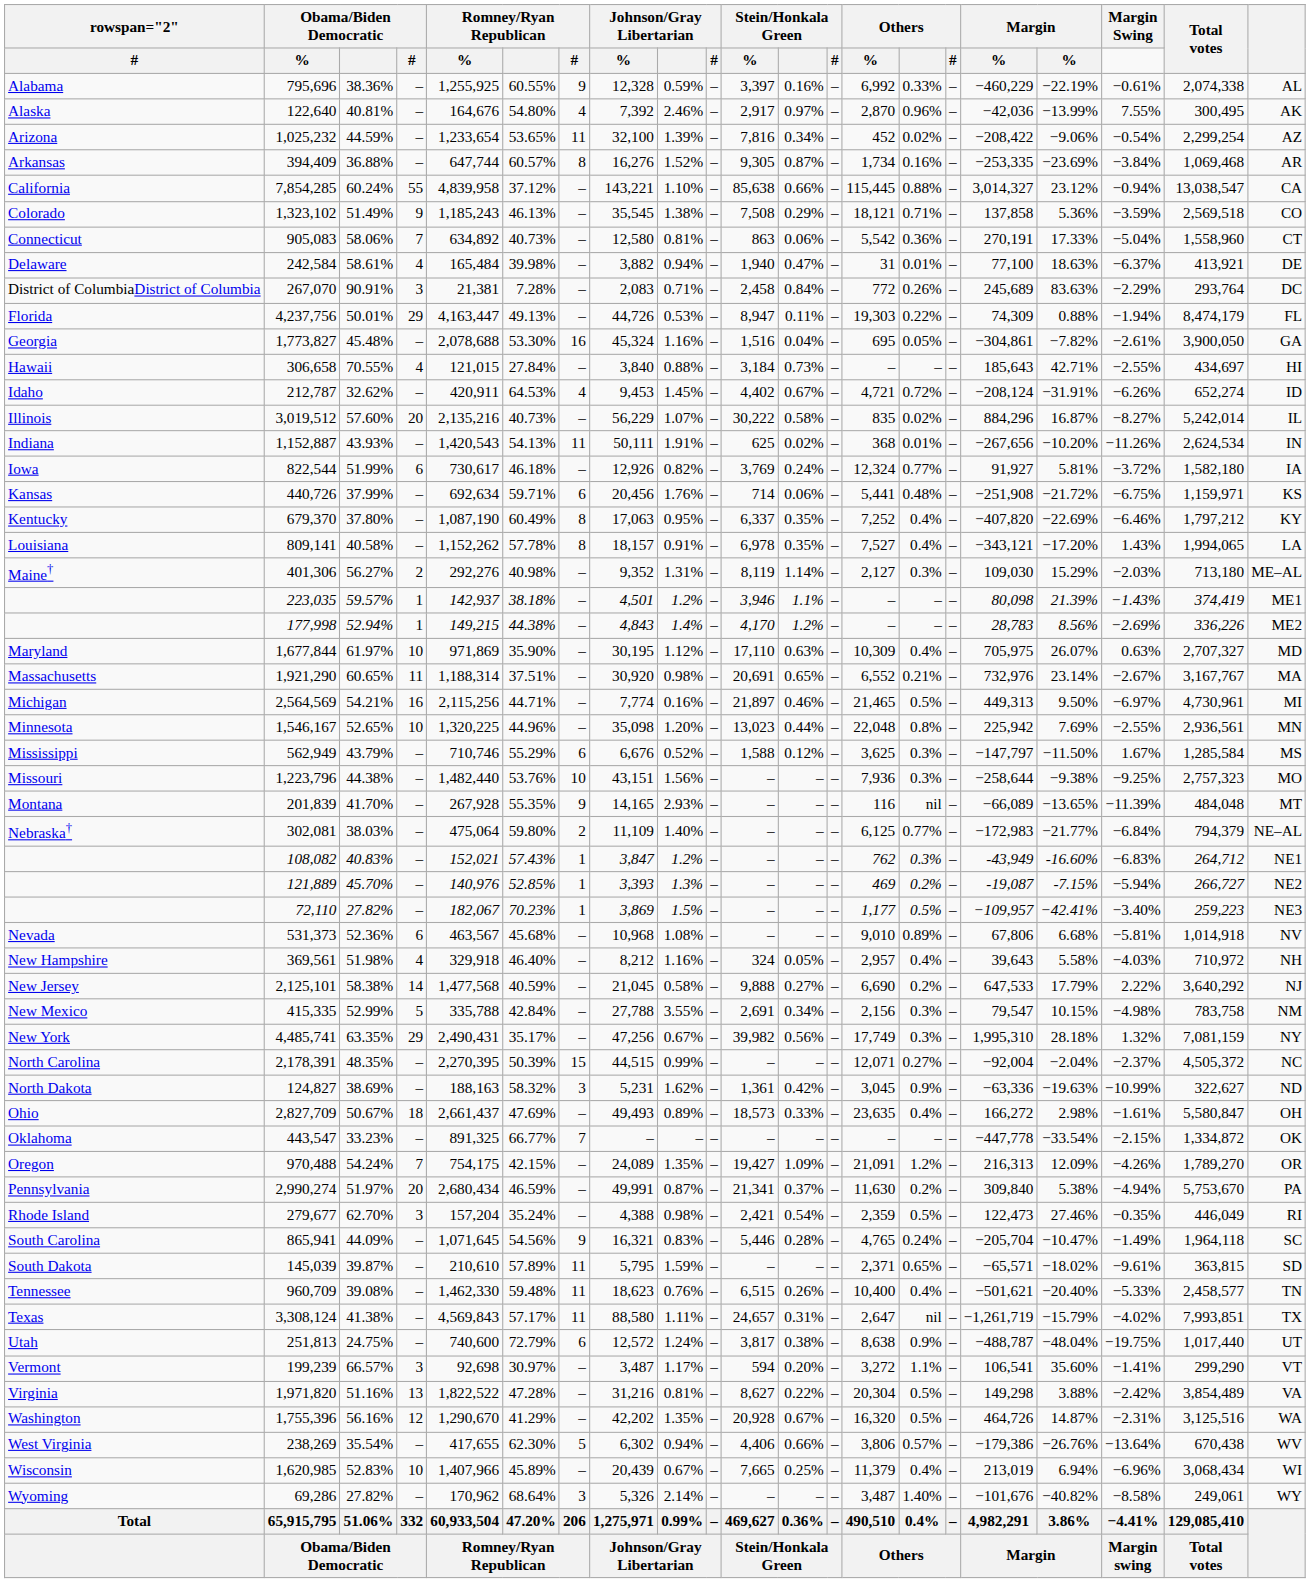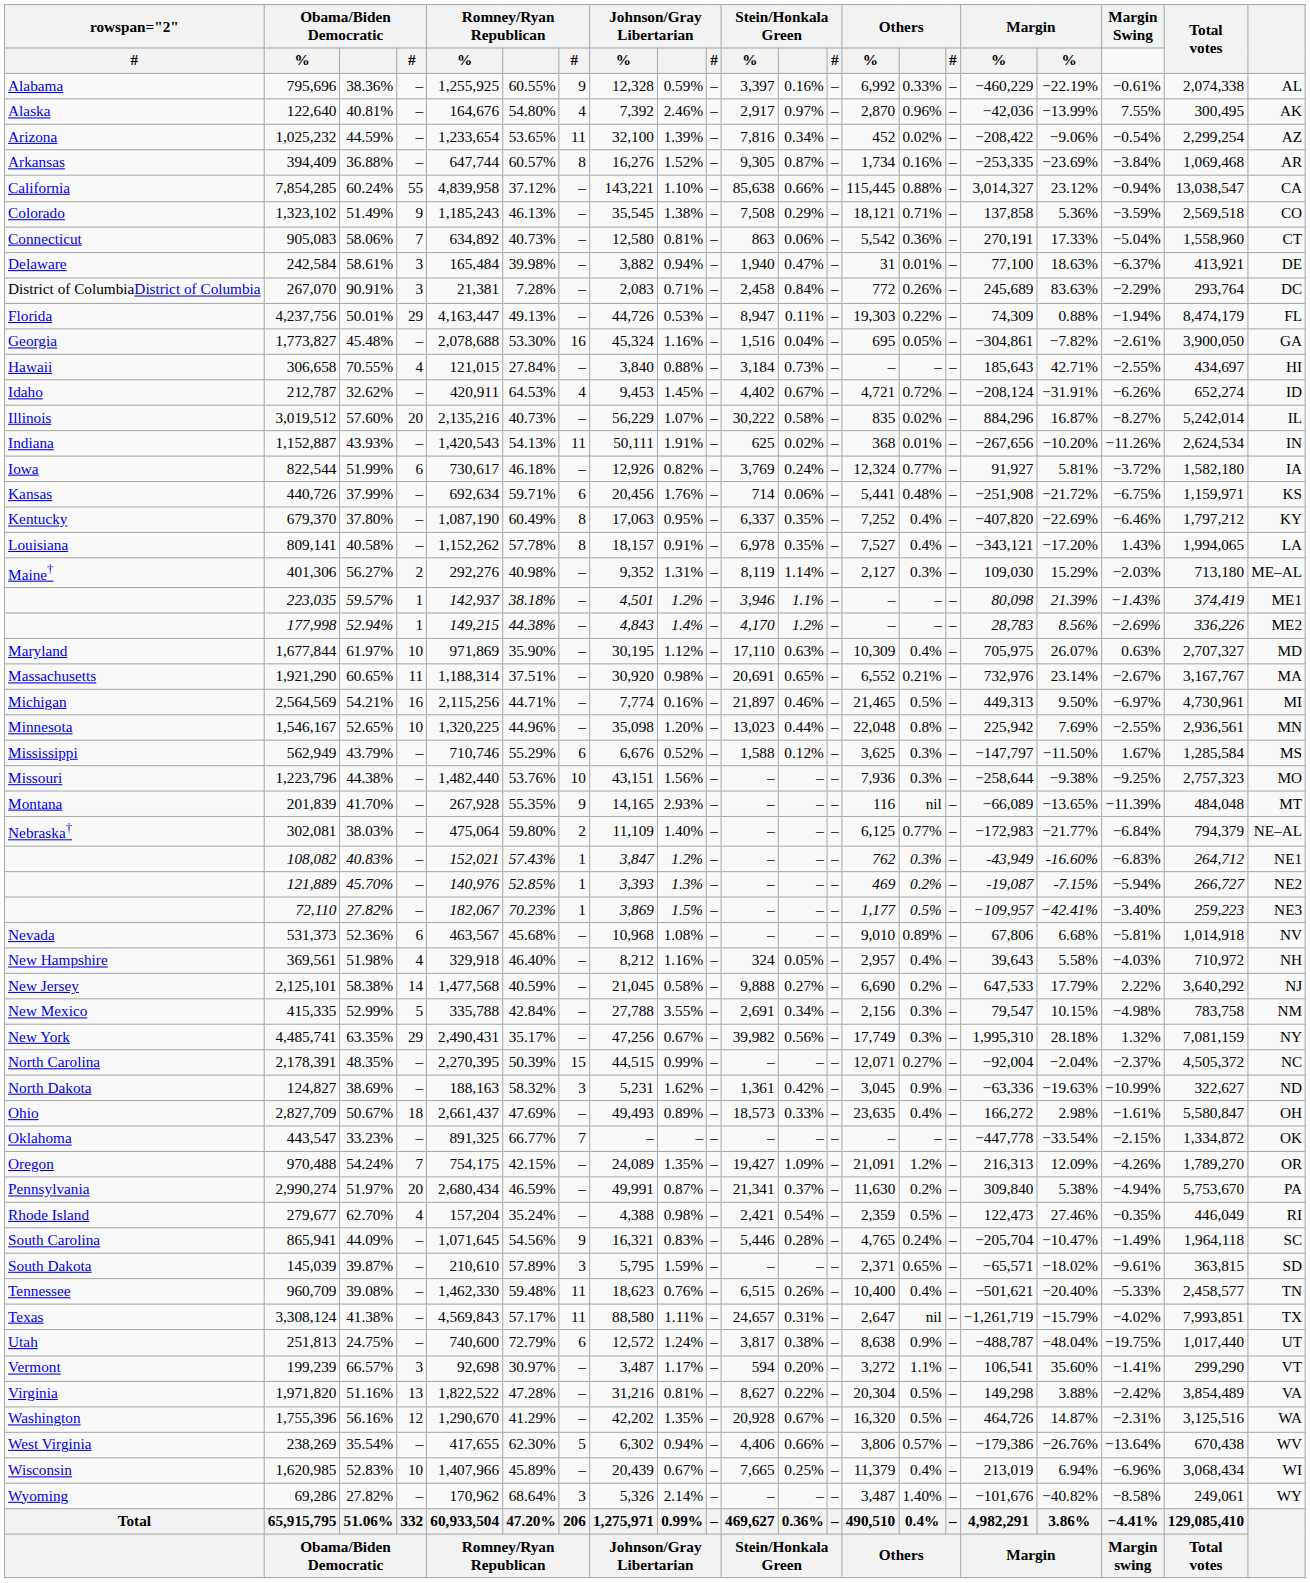(419, 265) 4 -> (419, 265) 3
(419, 1215) 3 -> (419, 1215) 4
(578, 1266) 11 -> (582, 1266) 3
